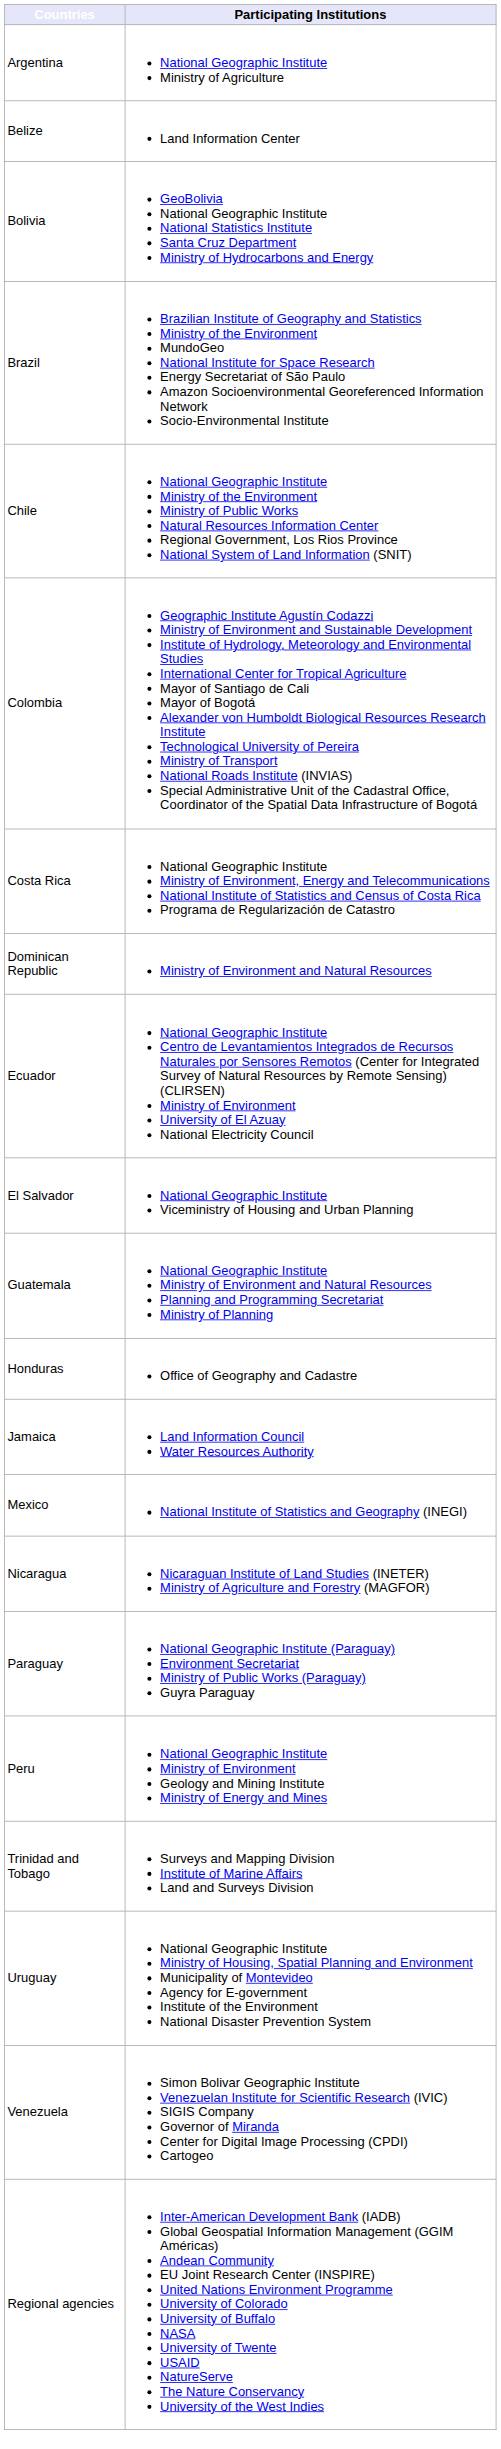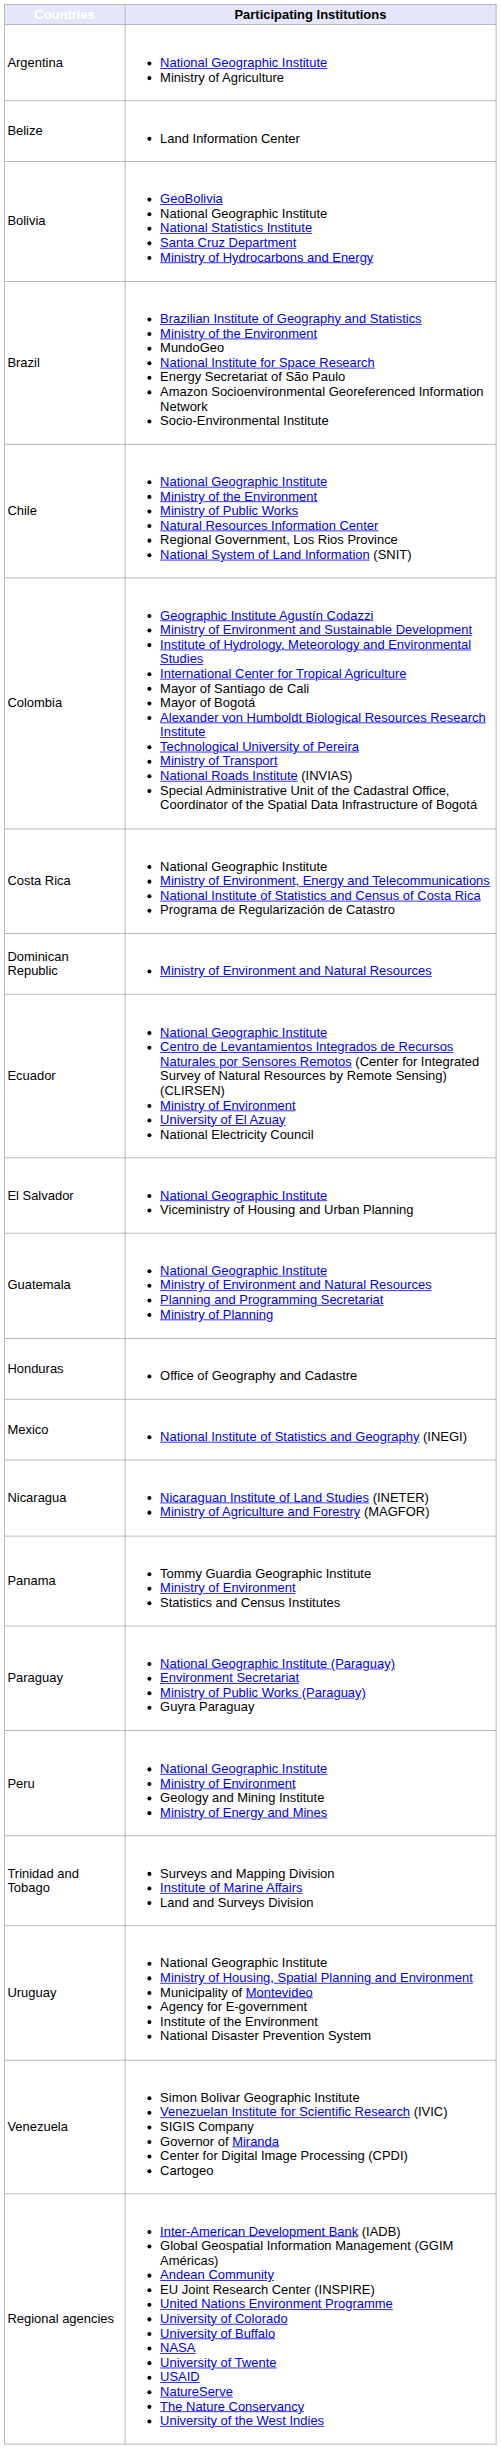- row: (32, 1437)
+ row: (32, 1581)
